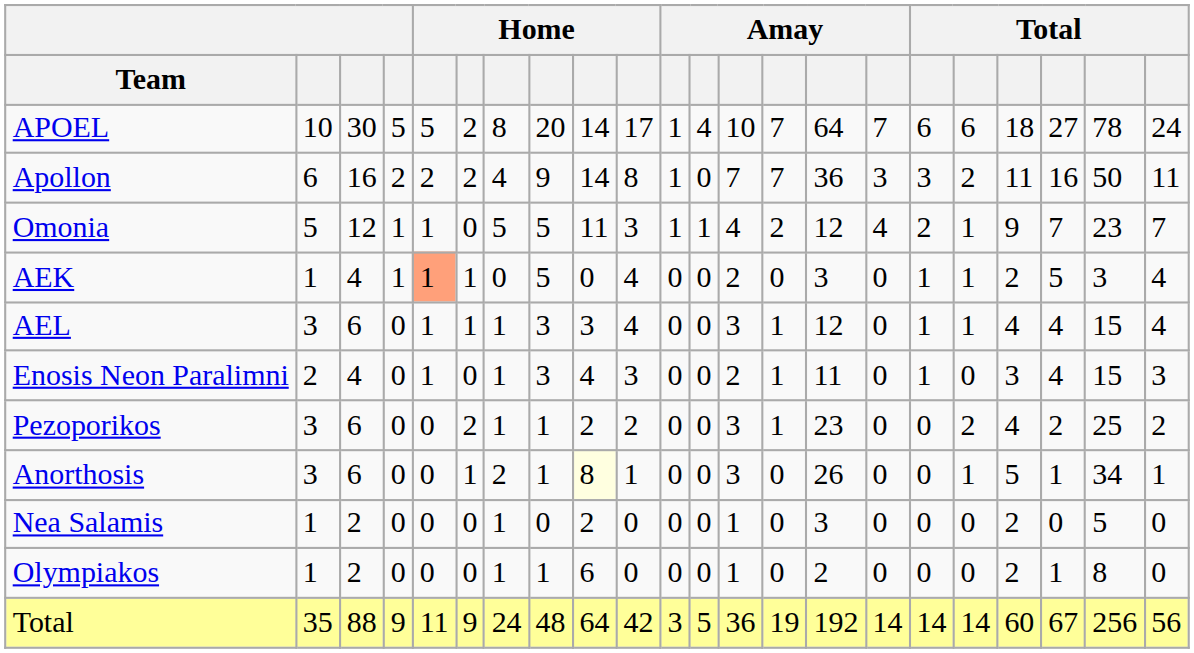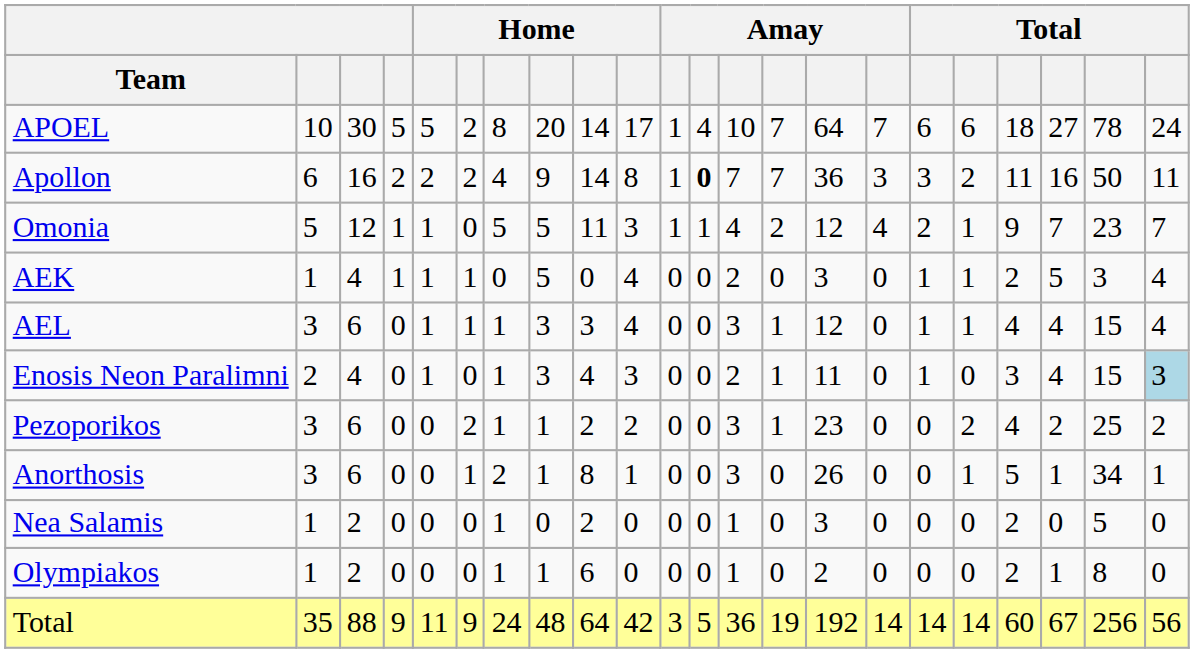(704, 177) normal -> (704, 177) bold
(427, 276) lightsalmon background -> (427, 276) no background
(1159, 375) no background -> (1159, 375) lightblue background
(587, 474) lightyellow background -> (587, 474) no background
